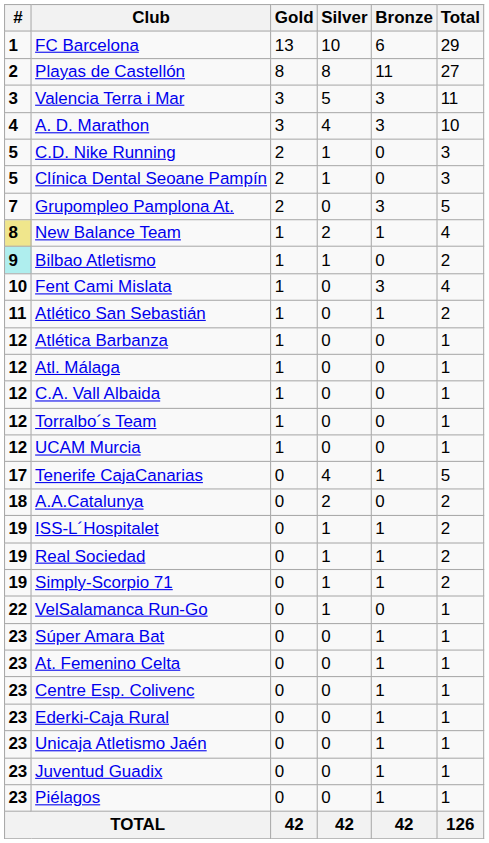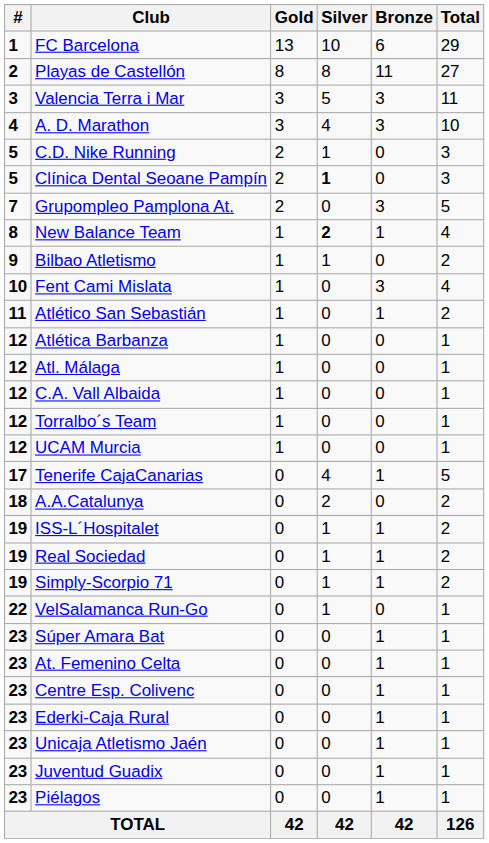(326, 179) normal -> (326, 179) bold
(13, 233) khaki background -> (13, 233) no background
(326, 233) normal -> (326, 233) bold
(13, 260) paleturquoise background -> (13, 260) no background
